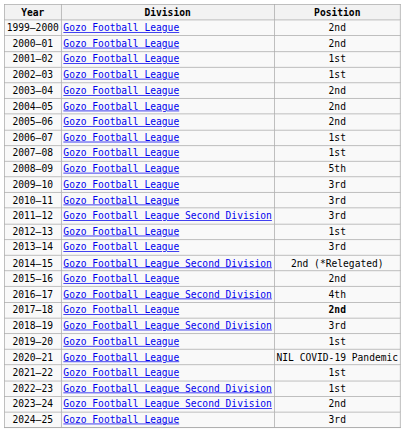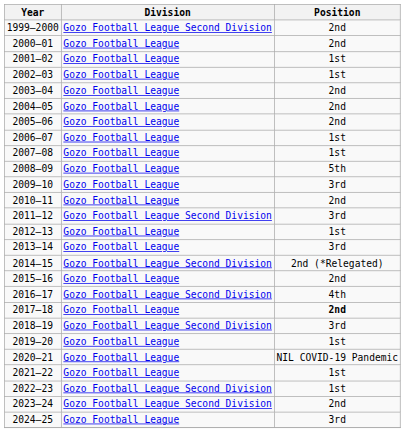(121, 28) Gozo Football League -> (168, 28) Gozo Football League Second Division
(337, 200) 3rd -> (337, 200) 2nd
